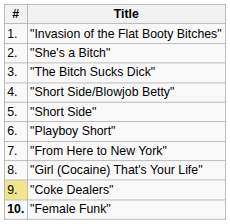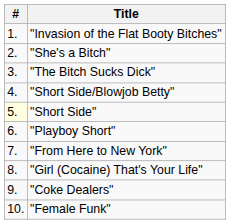(12, 111) no background -> (12, 111) lightyellow background
(12, 190) khaki background -> (12, 190) no background
(16, 209) bold -> (16, 209) normal
